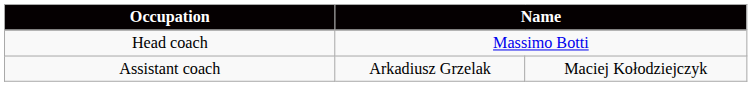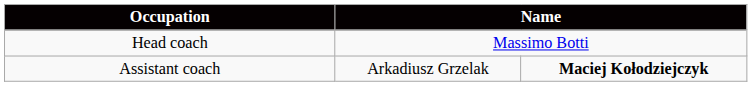(636, 68) normal -> (634, 68) bold
